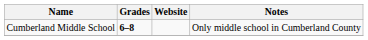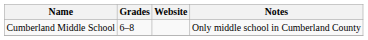(127, 27) bold -> (127, 27) normal
